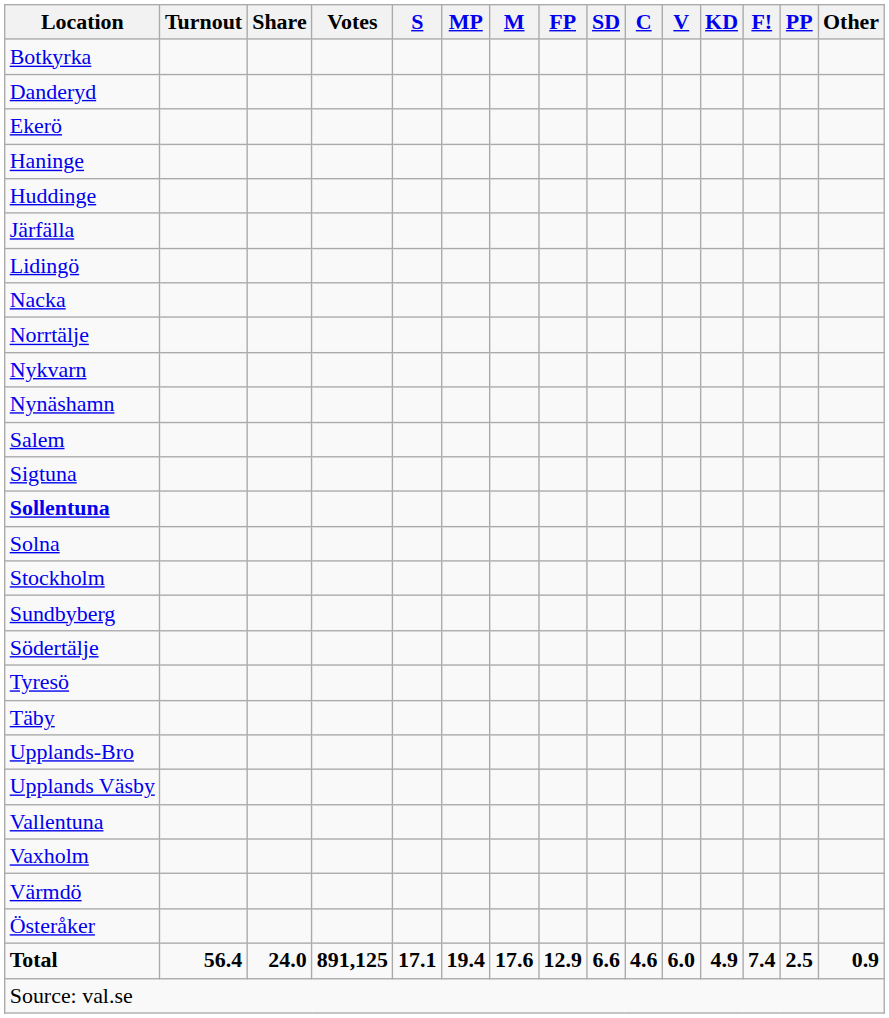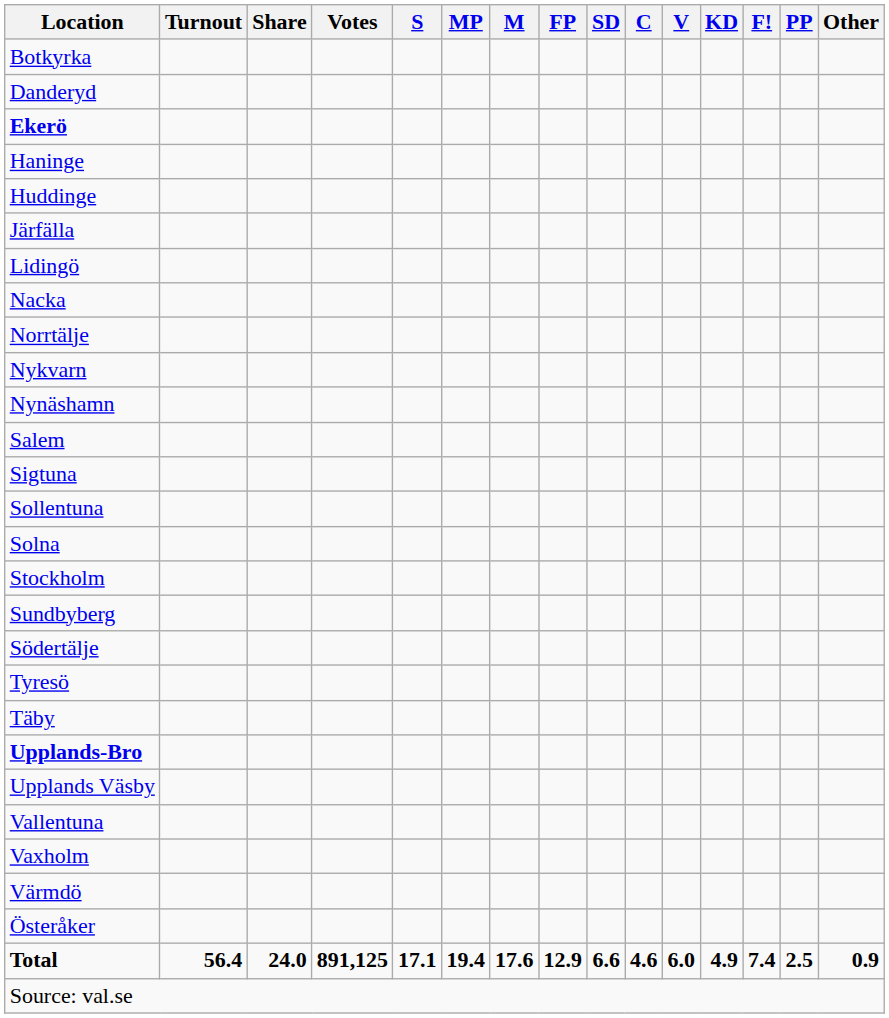(36, 126) normal -> (38, 126) bold
(60, 508) bold -> (57, 508) normal
(72, 751) normal -> (76, 751) bold
